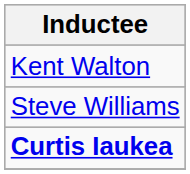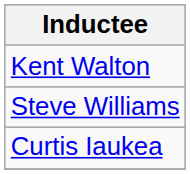(92, 147) bold -> (87, 147) normal
